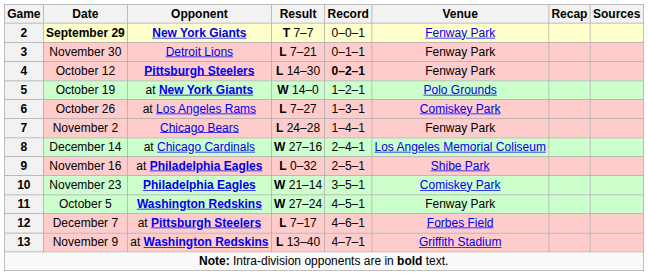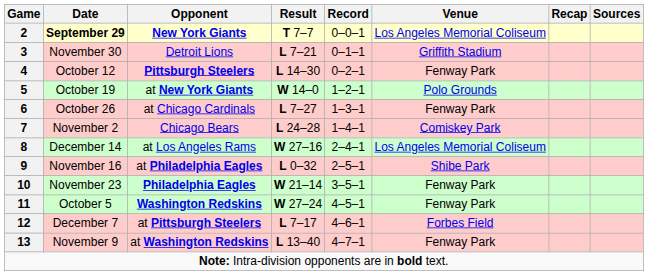(460, 33) Fenway Park -> (460, 33) Los Angeles Memorial Coliseum
(460, 52) Fenway Park -> (460, 52) Griffith Stadium
(348, 71) bold -> (348, 71) normal
(199, 109) at Los Angeles Rams -> (199, 109) at Chicago Cardinals
(460, 109) Comiskey Park -> (460, 109) Fenway Park
(460, 128) Fenway Park -> (460, 128) Comiskey Park
(199, 147) at Chicago Cardinals -> (199, 147) at Los Angeles Rams
(460, 185) Comiskey Park -> (460, 185) Fenway Park
(460, 242) Griffith Stadium -> (460, 242) Fenway Park
